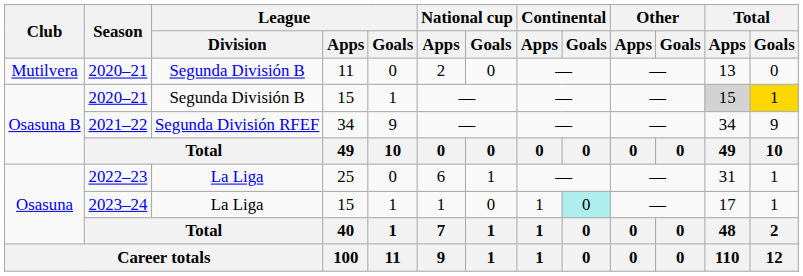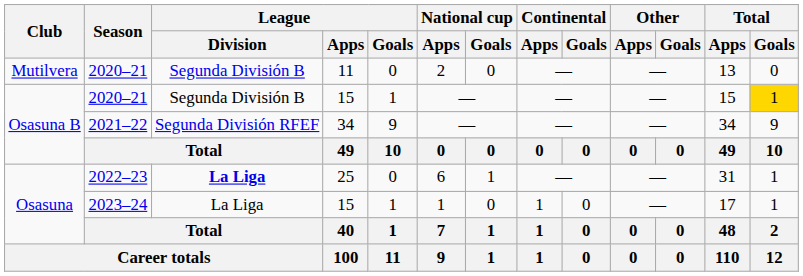(727, 97) lightgrey background -> (727, 97) no background
(237, 177) normal -> (237, 177) bold
(586, 204) paleturquoise background -> (586, 204) no background
